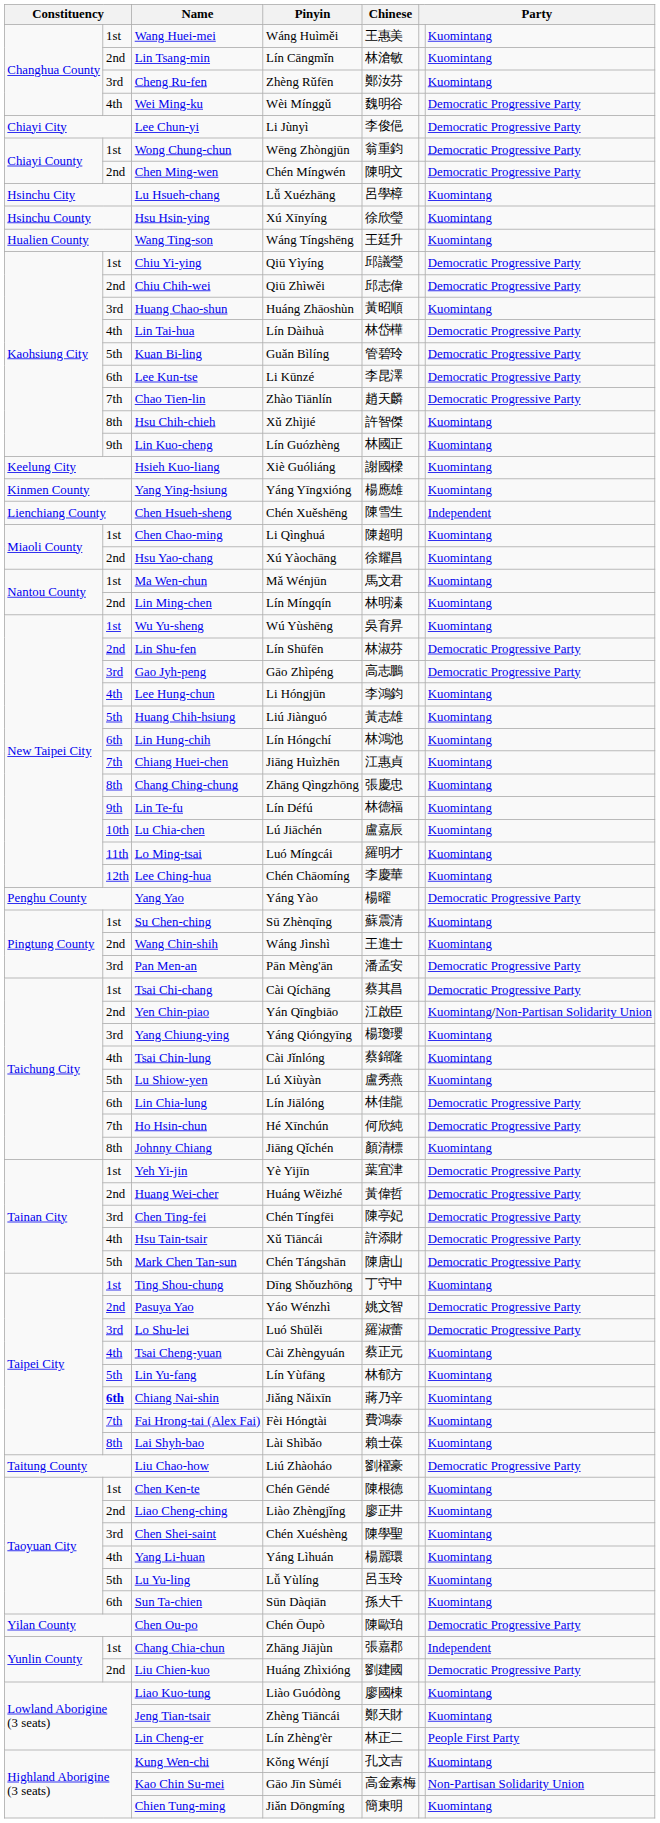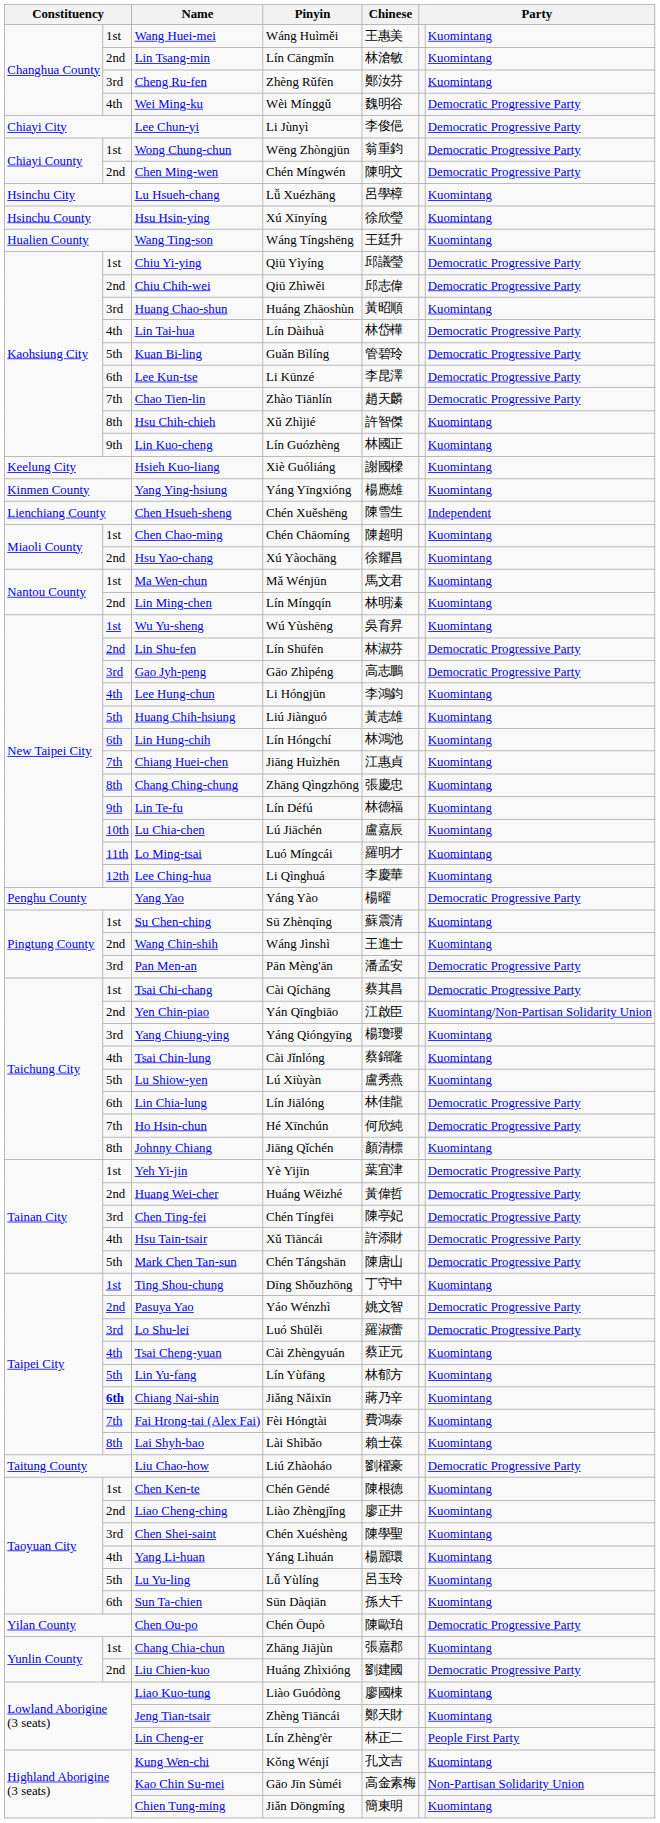(295, 535) Li Qìnghuá -> (308, 535) Chén Chāomíng
(308, 876) Chén Chāomíng -> (295, 876) Li Qìnghuá
(459, 1647) Independent -> (460, 1647) Kuomintang
